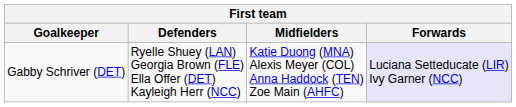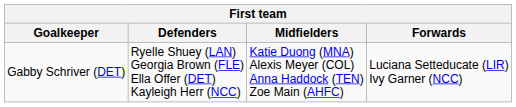(439, 72) lavender background -> (439, 72) no background
